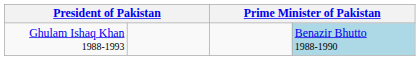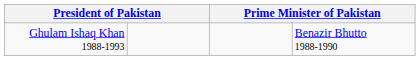(331, 39) lightblue background -> (331, 39) no background
